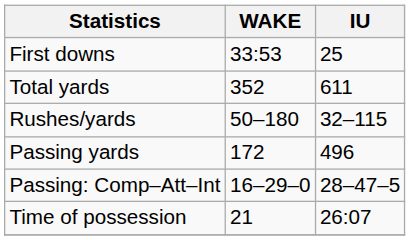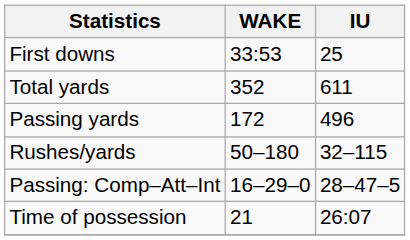rows swapped: (73, 119) <-> (74, 152)
